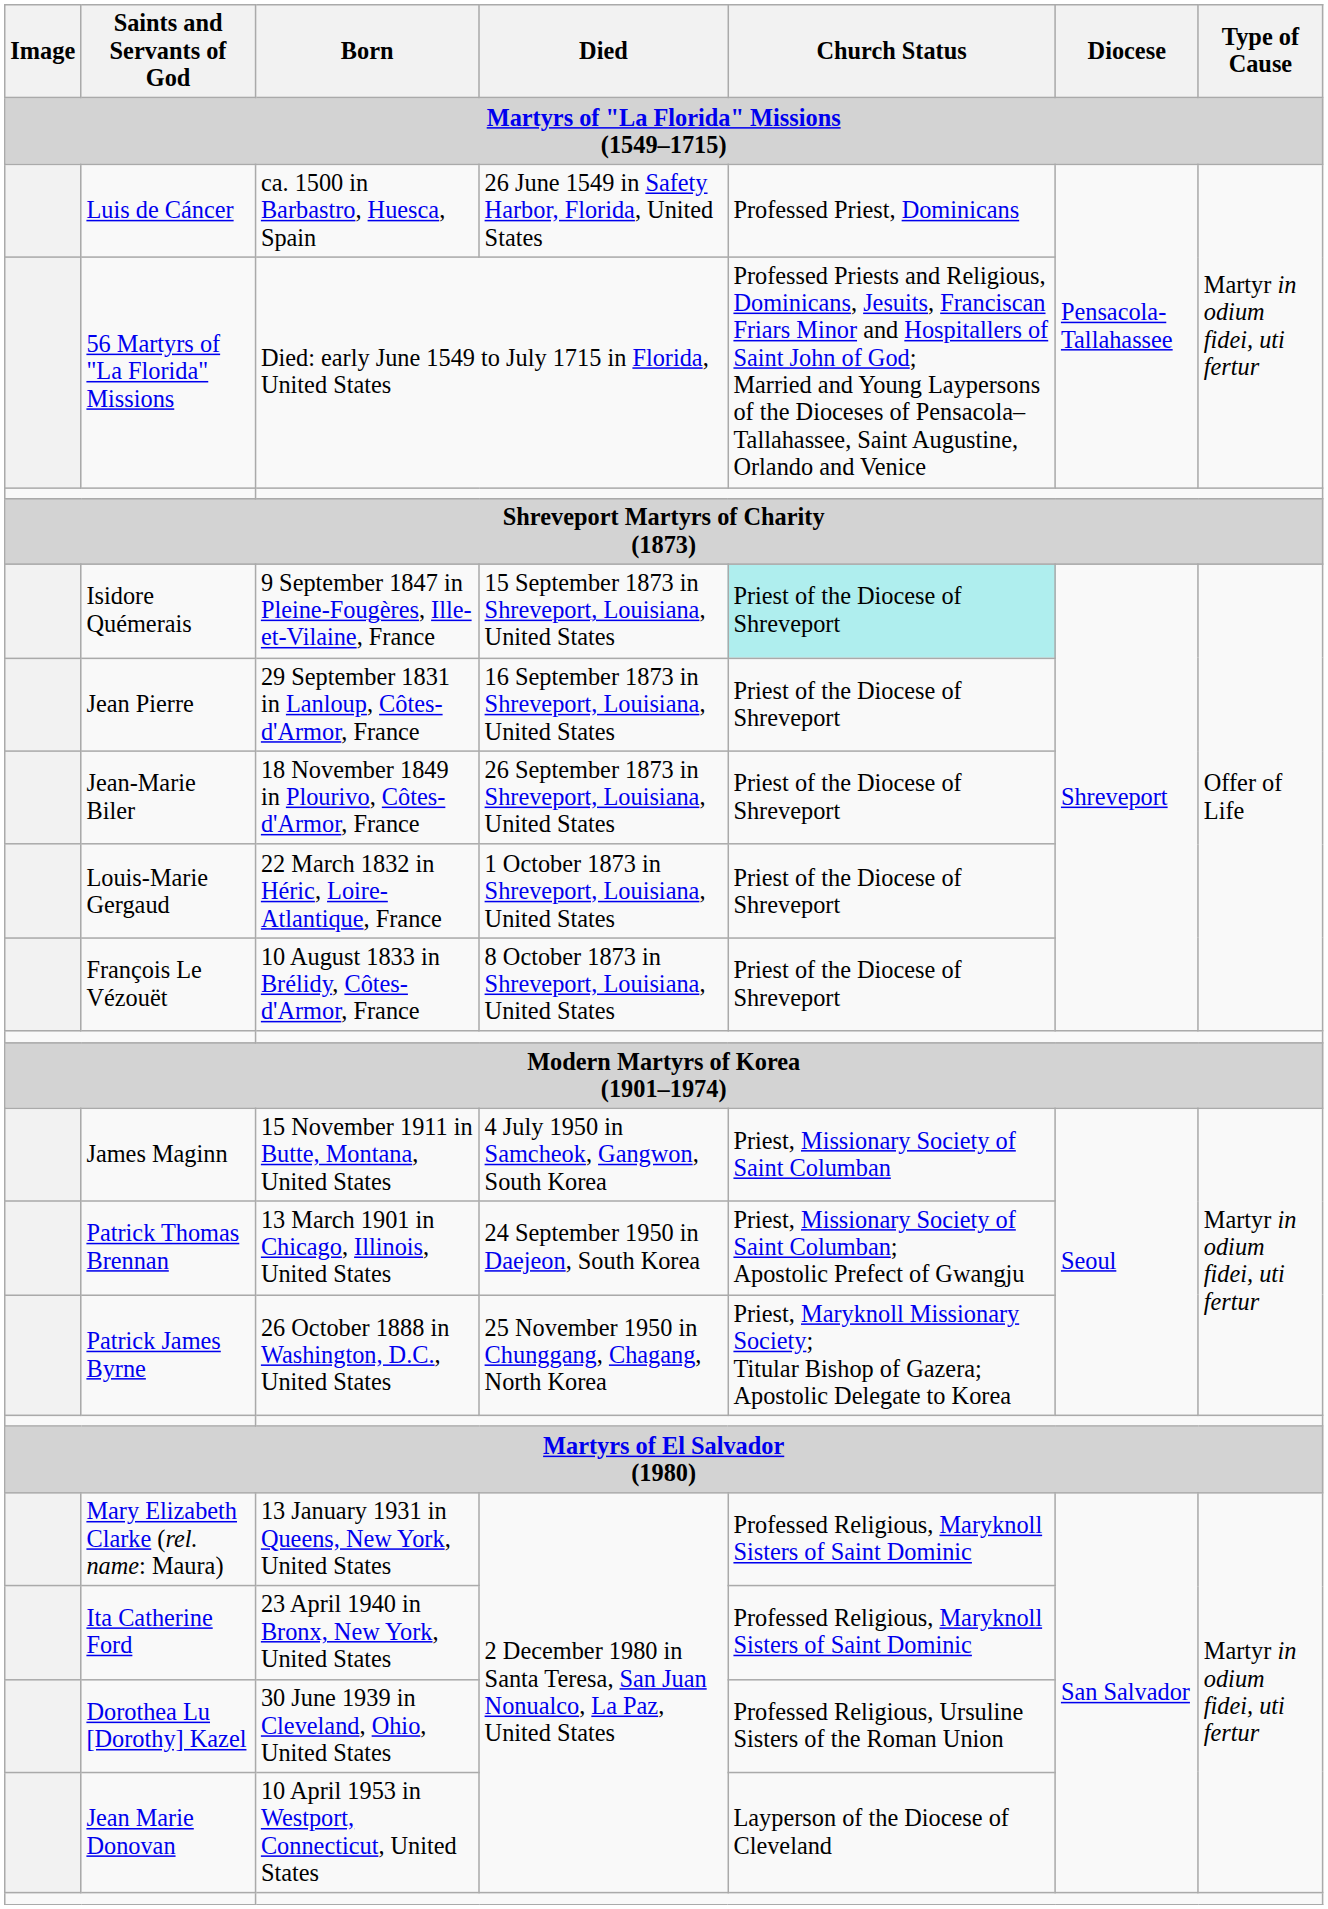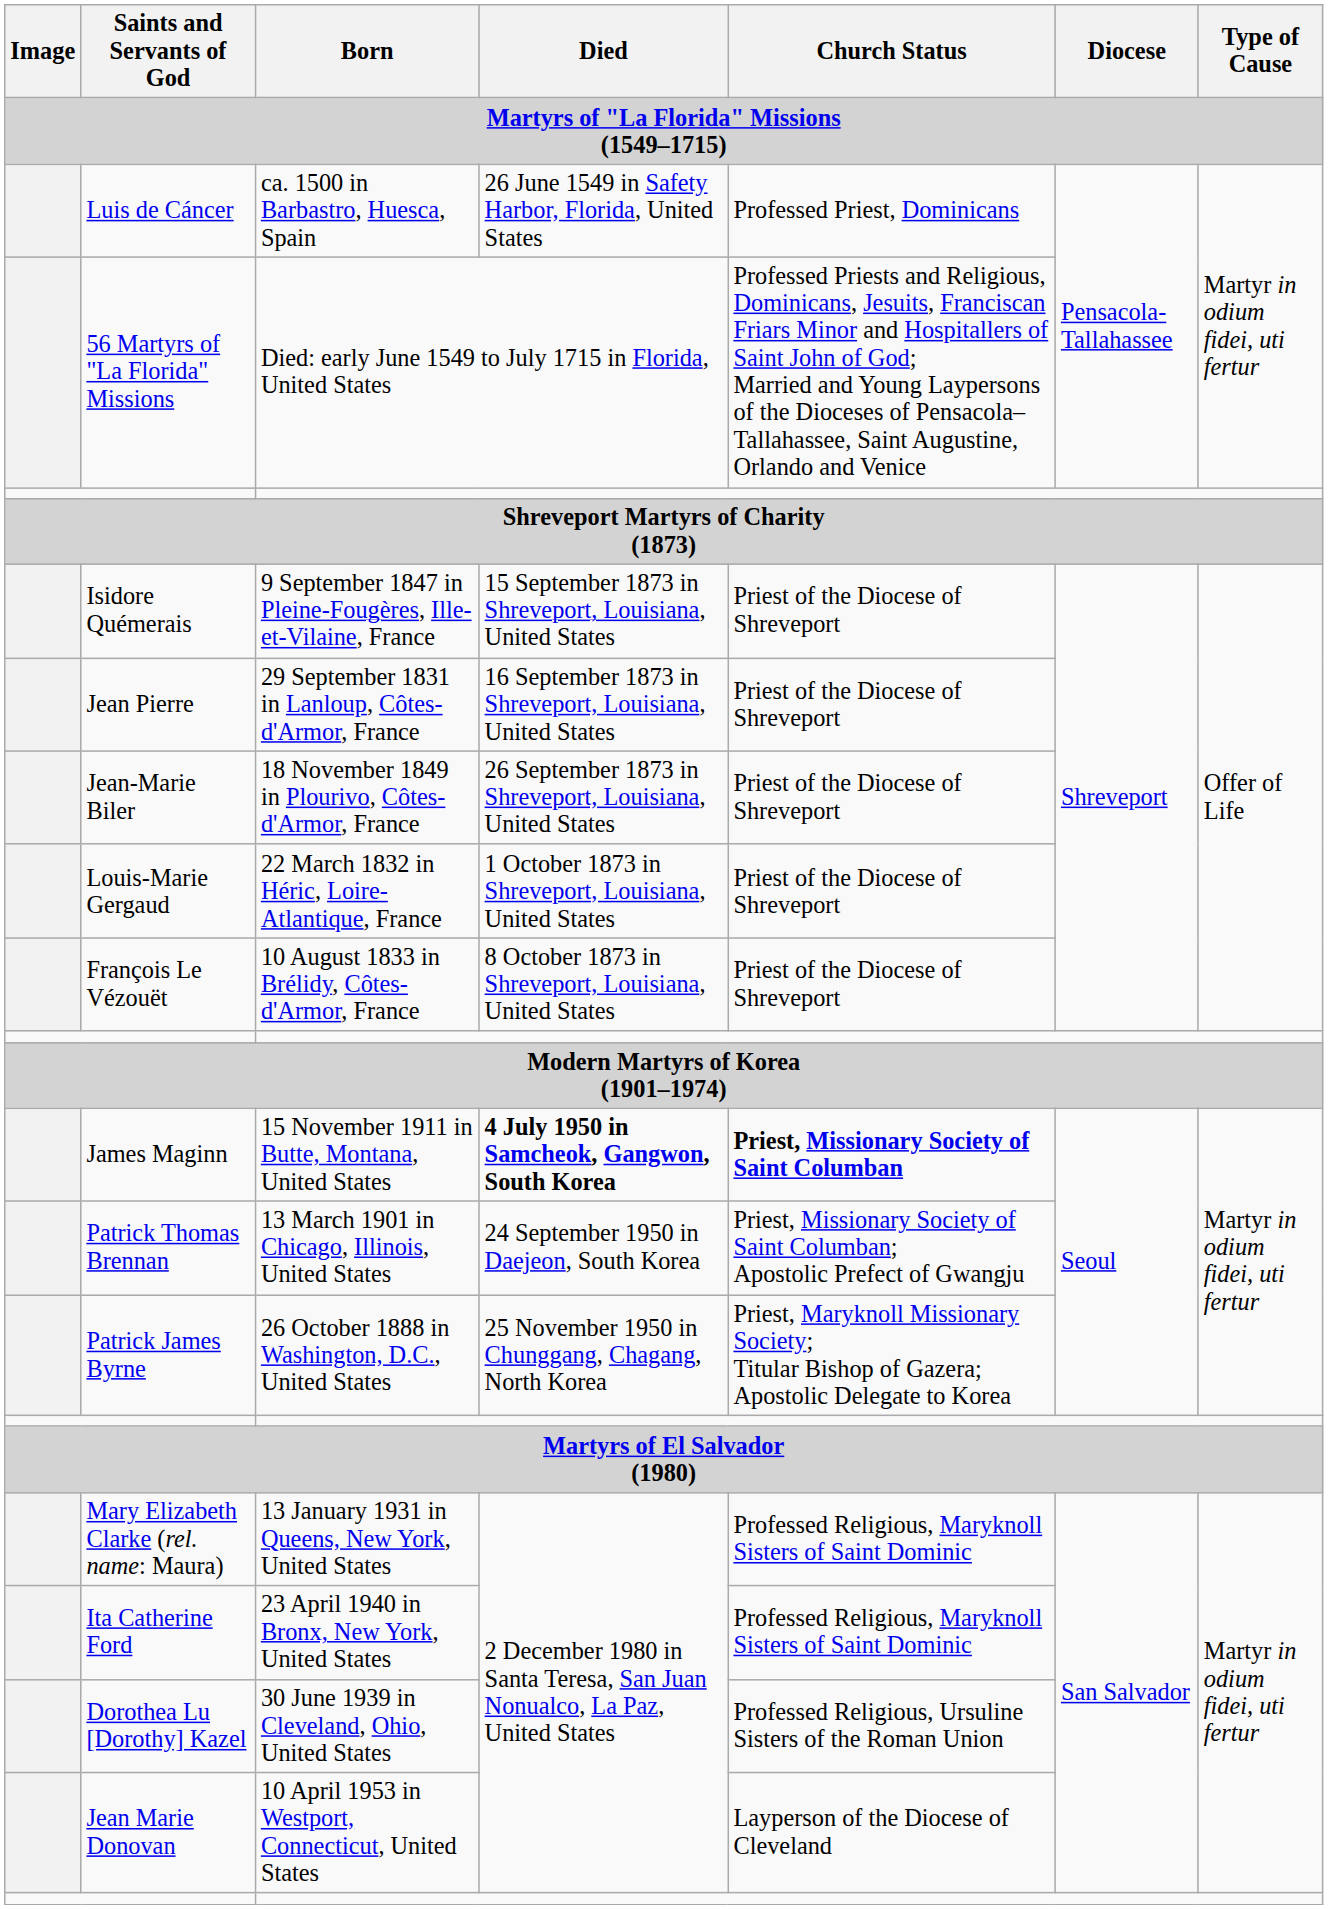(848, 610) paleturquoise background -> (848, 610) no background
(592, 1154) normal -> (597, 1154) bold
(875, 1154) normal -> (881, 1154) bold
